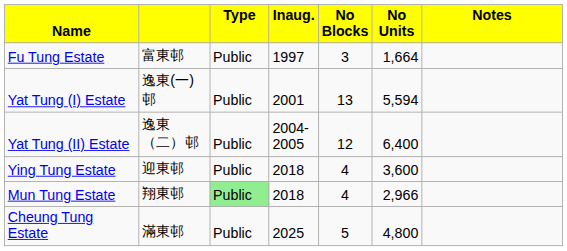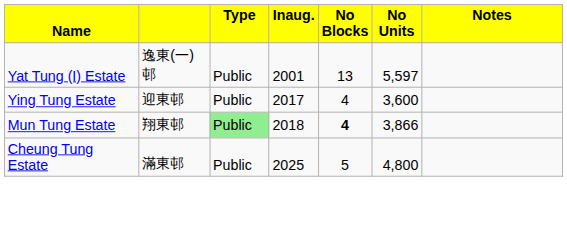- row: (56, 57)
(401, 101) 5,594 -> (401, 75) 5,597
- row: (69, 144)
(288, 170) 2018 -> (288, 101) 2017
(345, 195) normal -> (345, 126) bold
(401, 195) 2,966 -> (401, 126) 3,866
